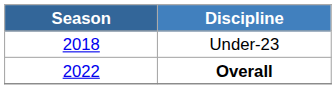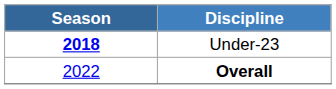(81, 44) normal -> (81, 44) bold
